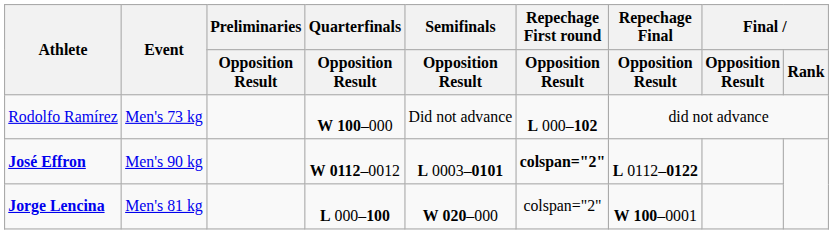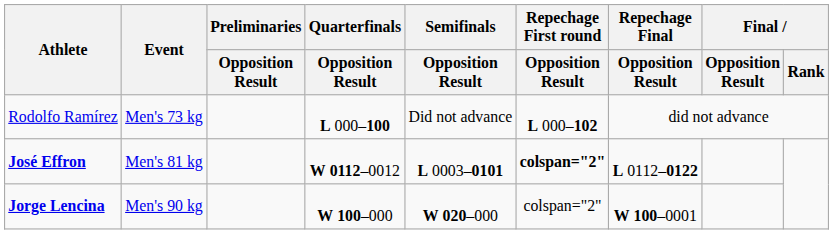(355, 126) W 100–000 -> (355, 126) L 000–100
(164, 161) Men's 90 kg -> (164, 161) Men's 81 kg
(164, 206) Men's 81 kg -> (164, 206) Men's 90 kg
(355, 215) L 000–100 -> (355, 215) W 100–000
